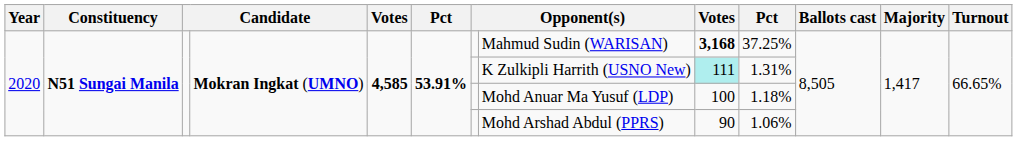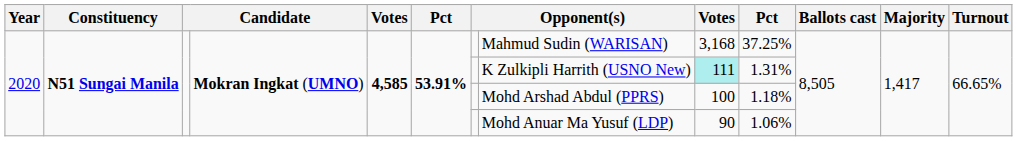(717, 43) bold -> (717, 43) normal
(578, 96) Mohd Anuar Ma Yusuf (LDP) -> (573, 96) Mohd Arshad Abdul (PPRS)
(573, 122) Mohd Arshad Abdul (PPRS) -> (578, 122) Mohd Anuar Ma Yusuf (LDP)
